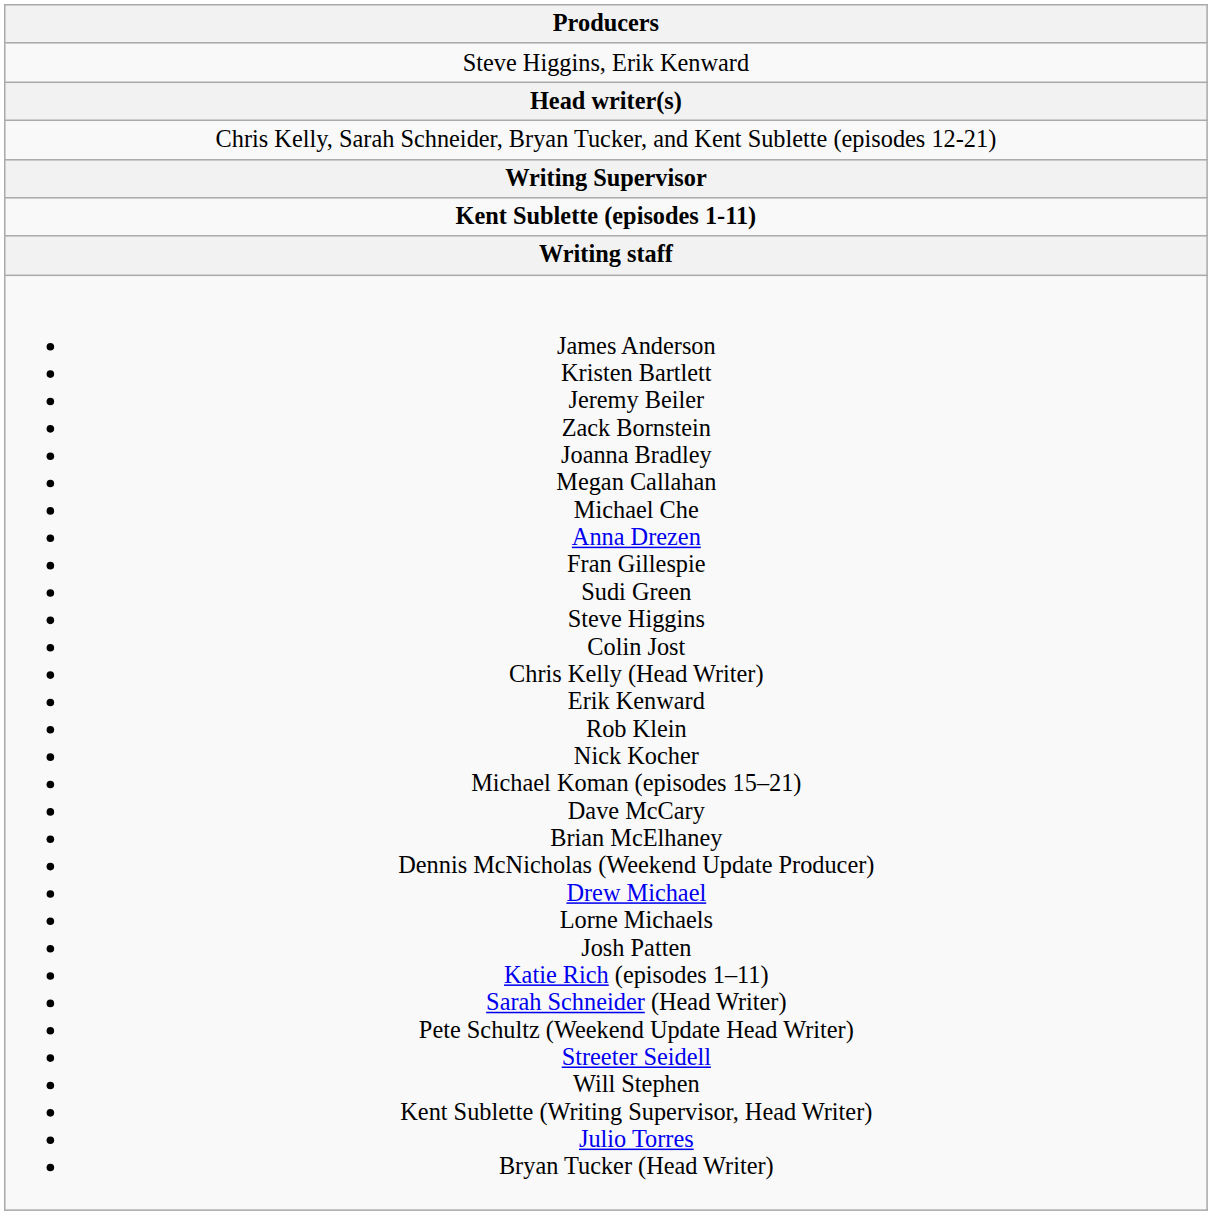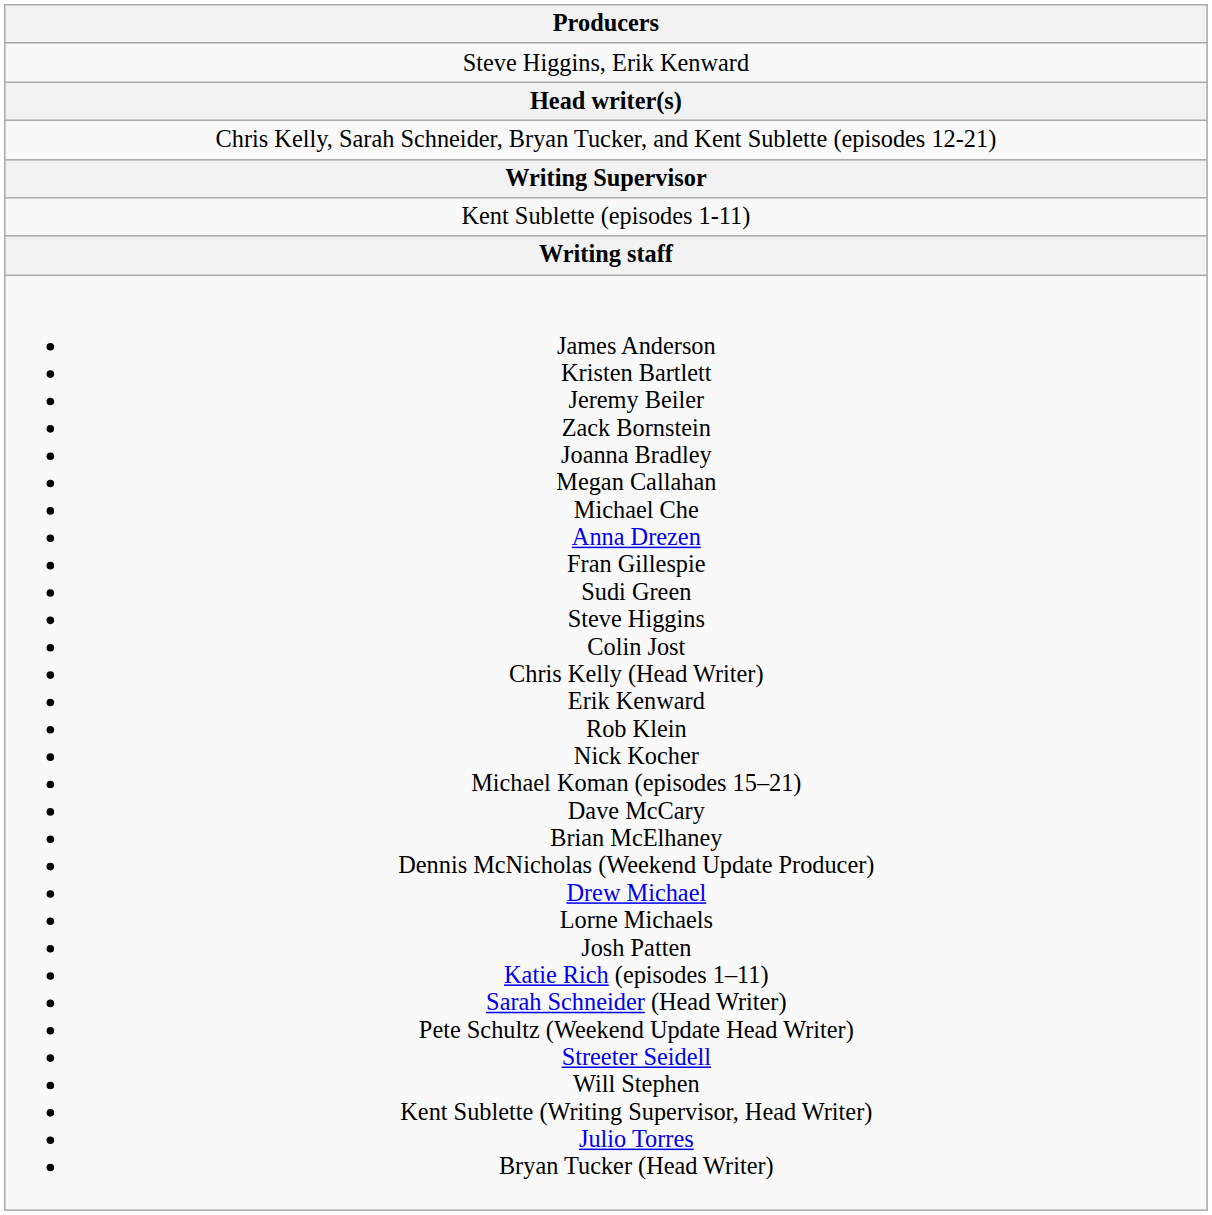(606, 216) bold -> (606, 216) normal
